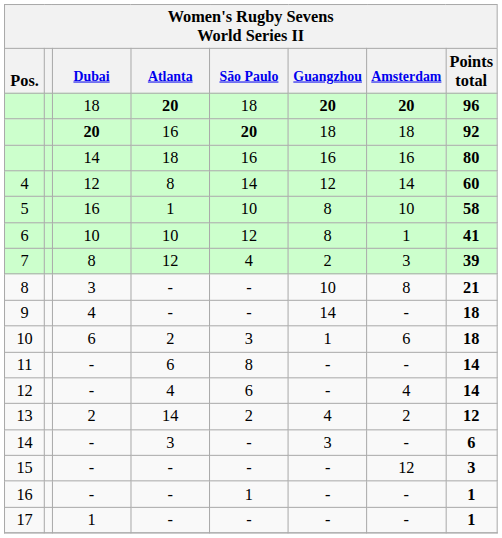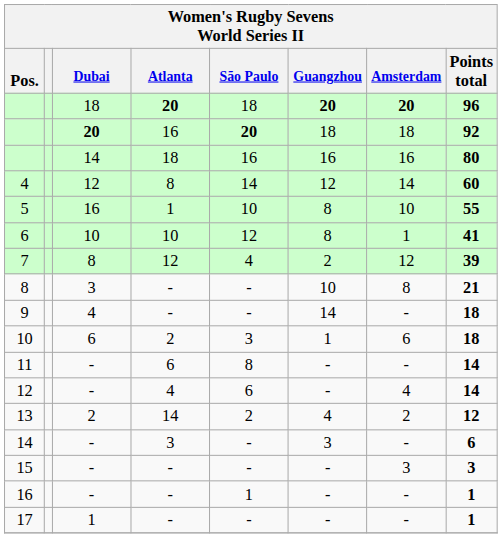(471, 209) 58 -> (471, 209) 55
(406, 261) 3 -> (406, 261) 12
(406, 468) 12 -> (406, 468) 3
